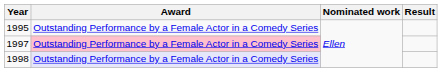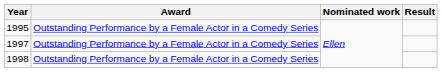(176, 43) pink background -> (176, 43) no background
(176, 59) lavender background -> (176, 59) no background
